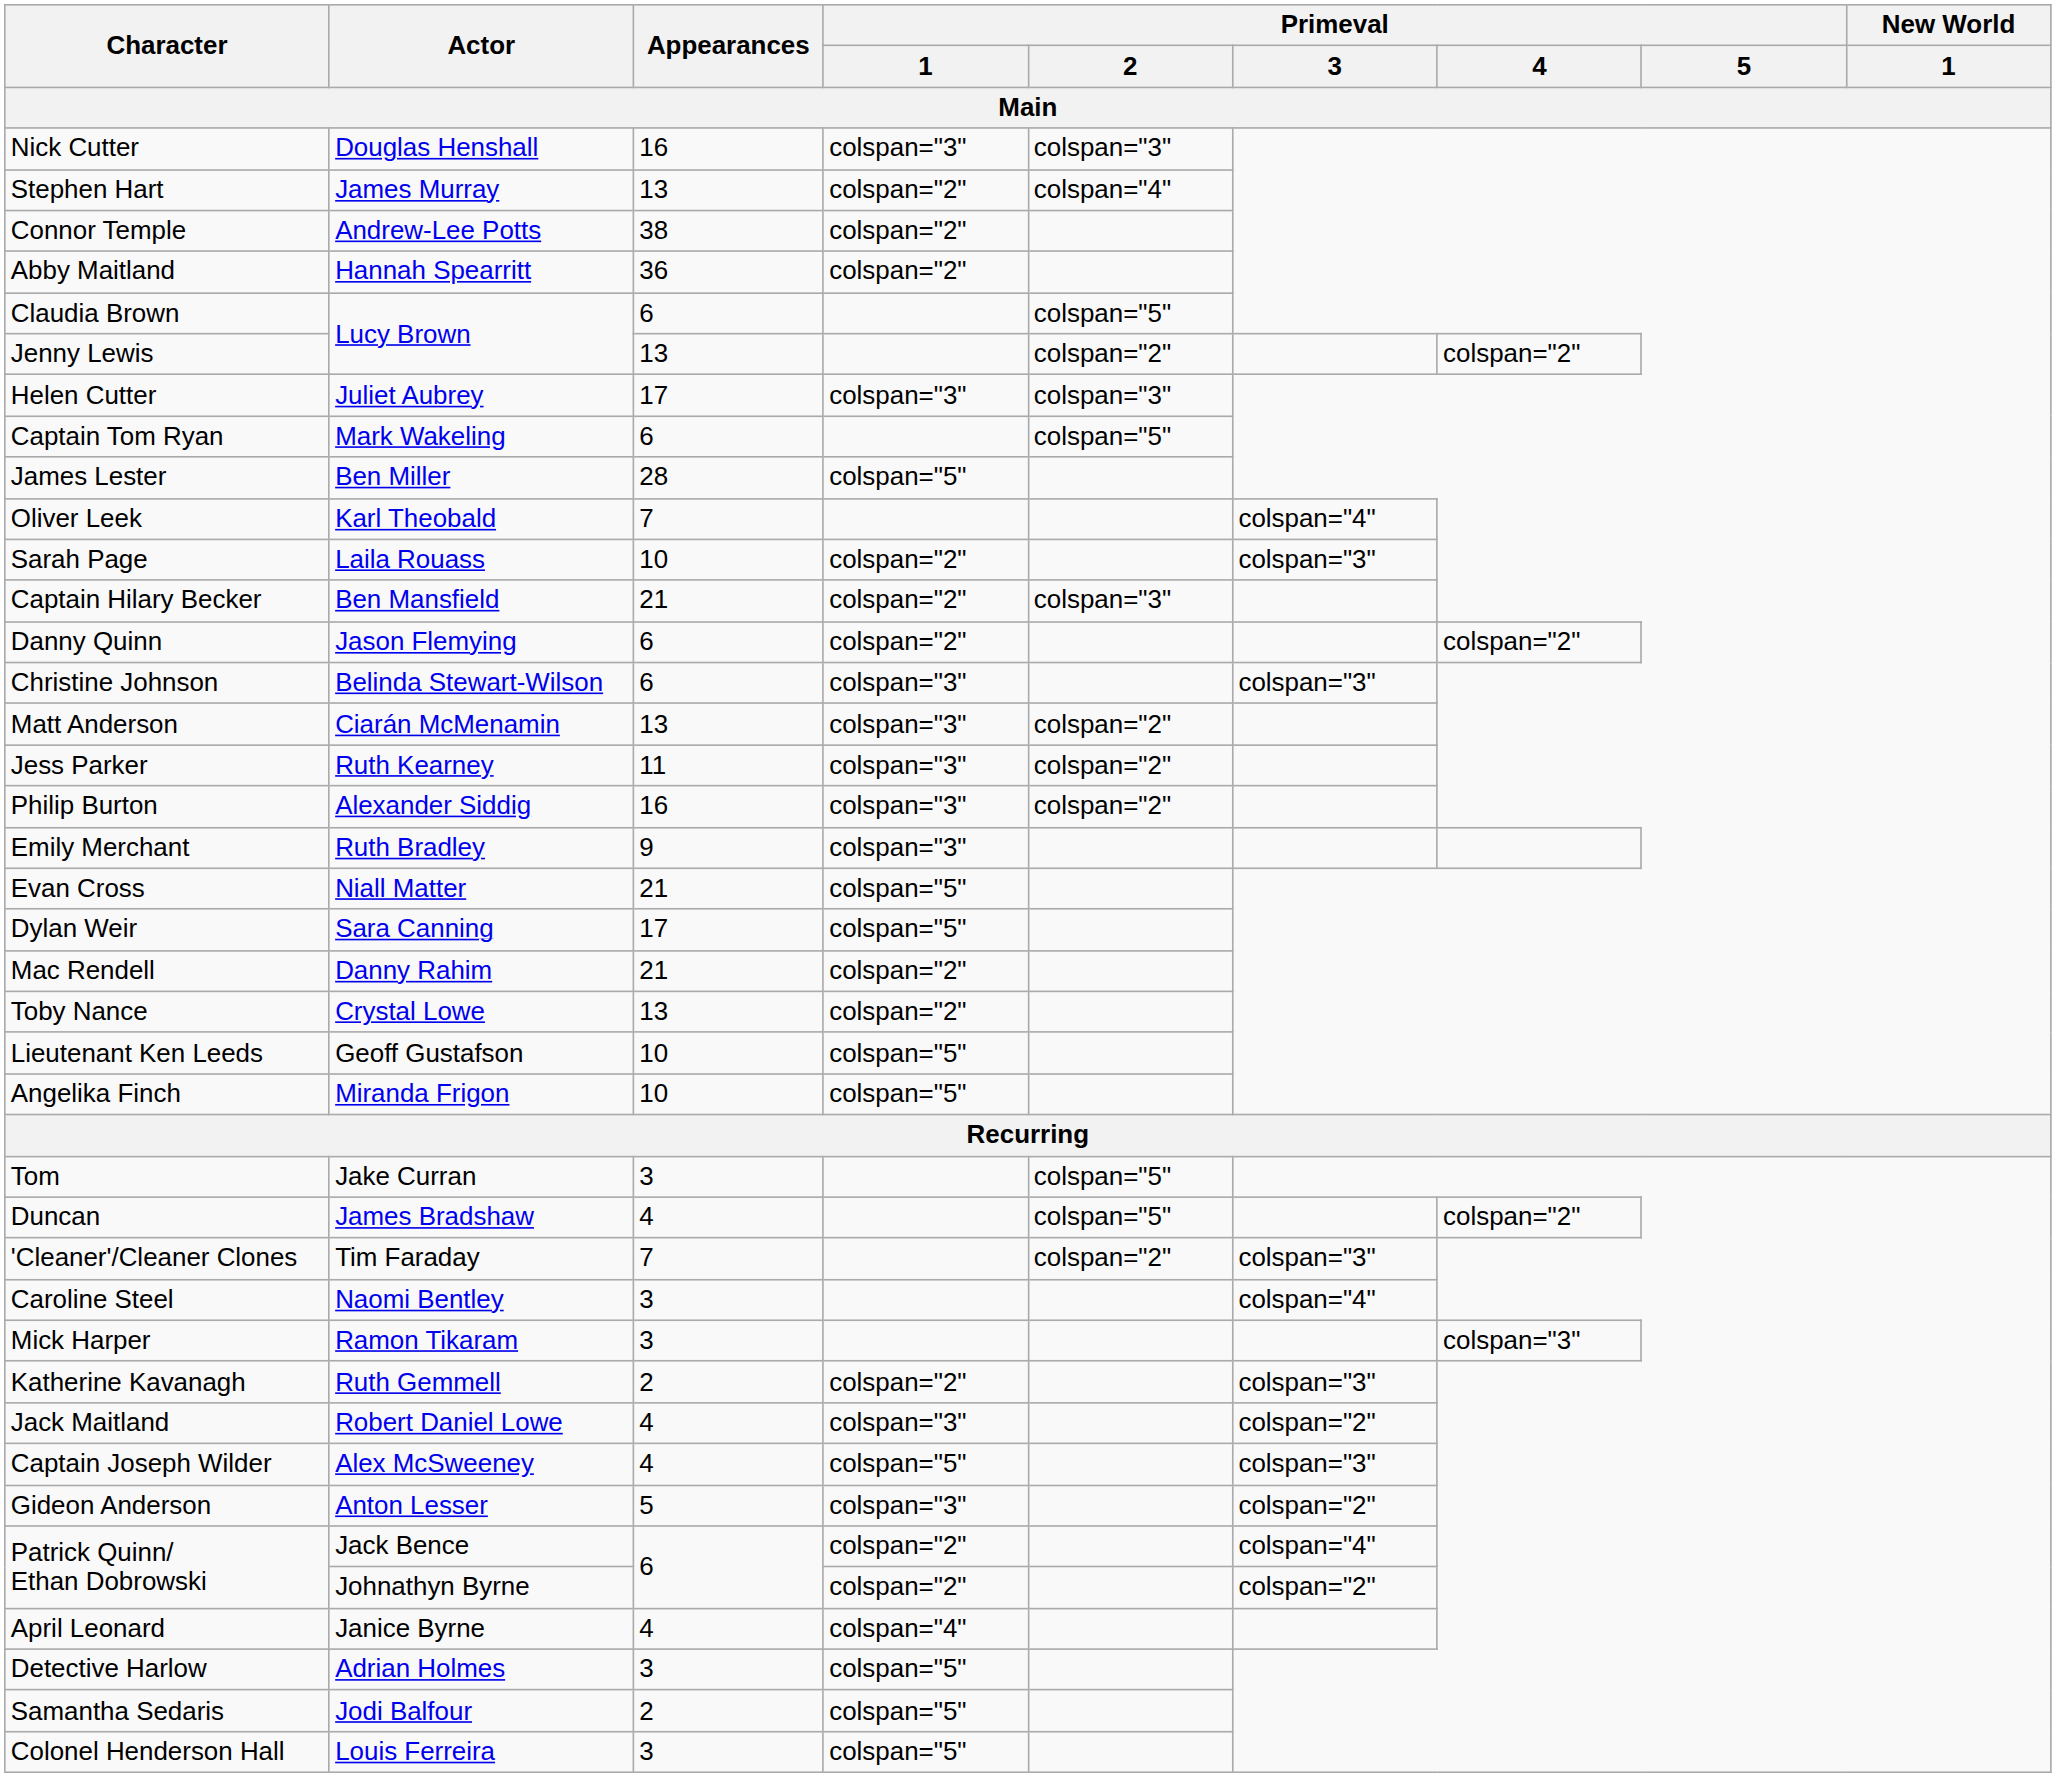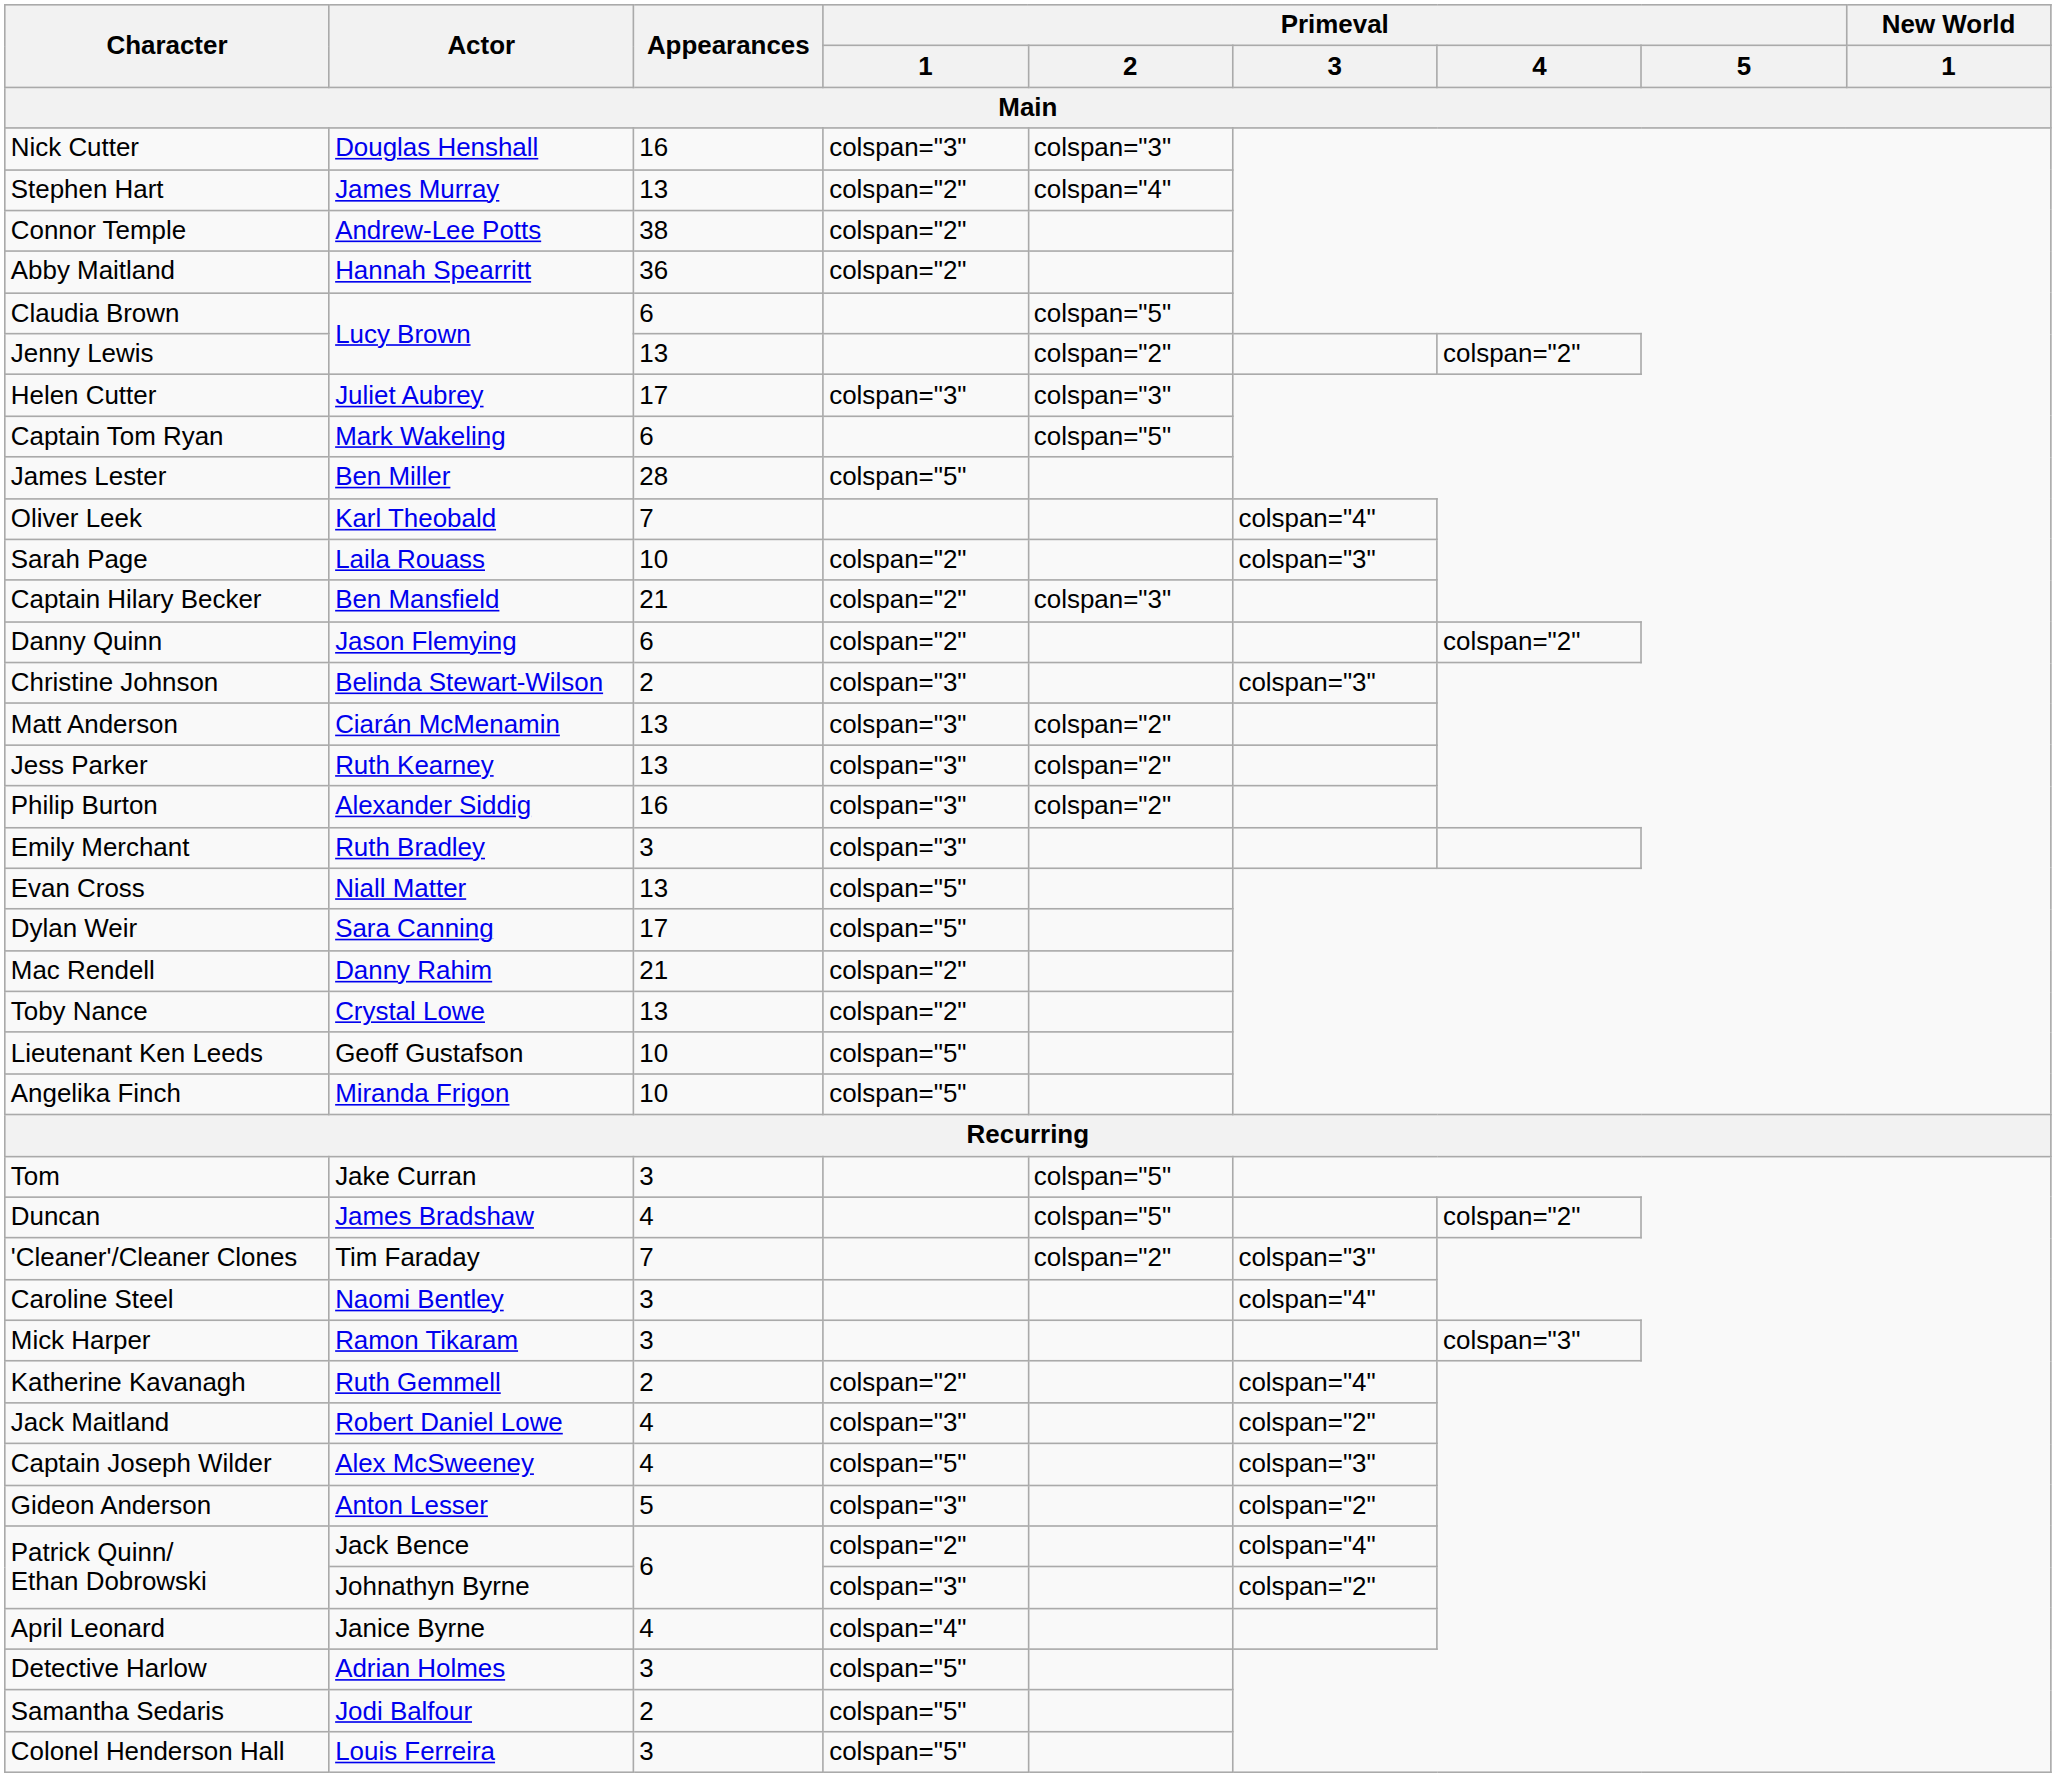(647, 682) 6 -> (647, 682) 2
(653, 764) 11 -> (654, 764) 13
(647, 847) 9 -> (647, 847) 3
(654, 888) 21 -> (654, 888) 13
(1307, 1381) colspan="3" -> (1307, 1381) colspan="4"
(898, 1587) colspan="2" -> (898, 1587) colspan="3"
